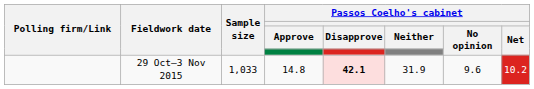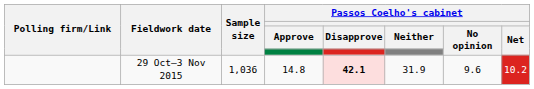(243, 70) 1,033 -> (243, 70) 1,036
